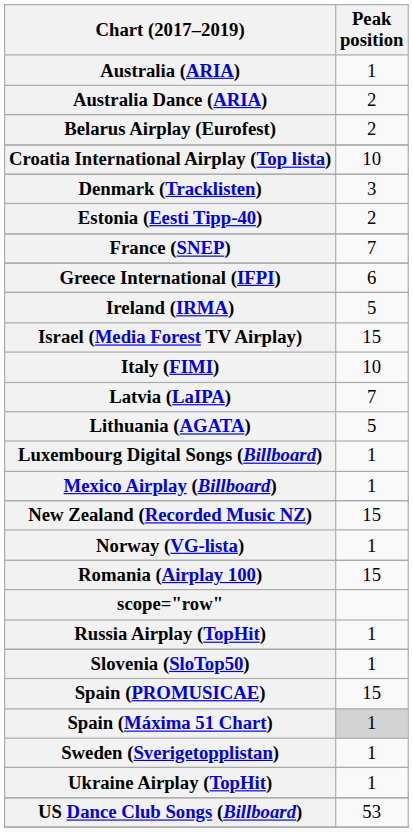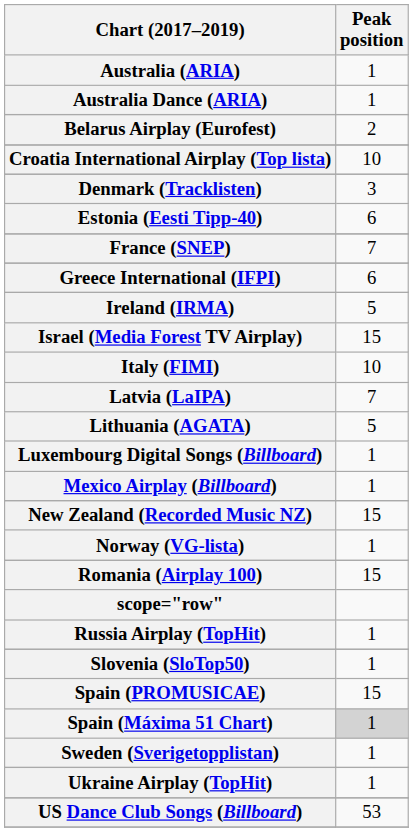(372, 99) 2 -> (372, 99) 1
(372, 218) 2 -> (372, 218) 6
